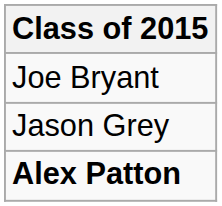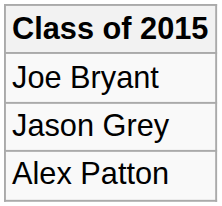(97, 175) bold -> (91, 175) normal
